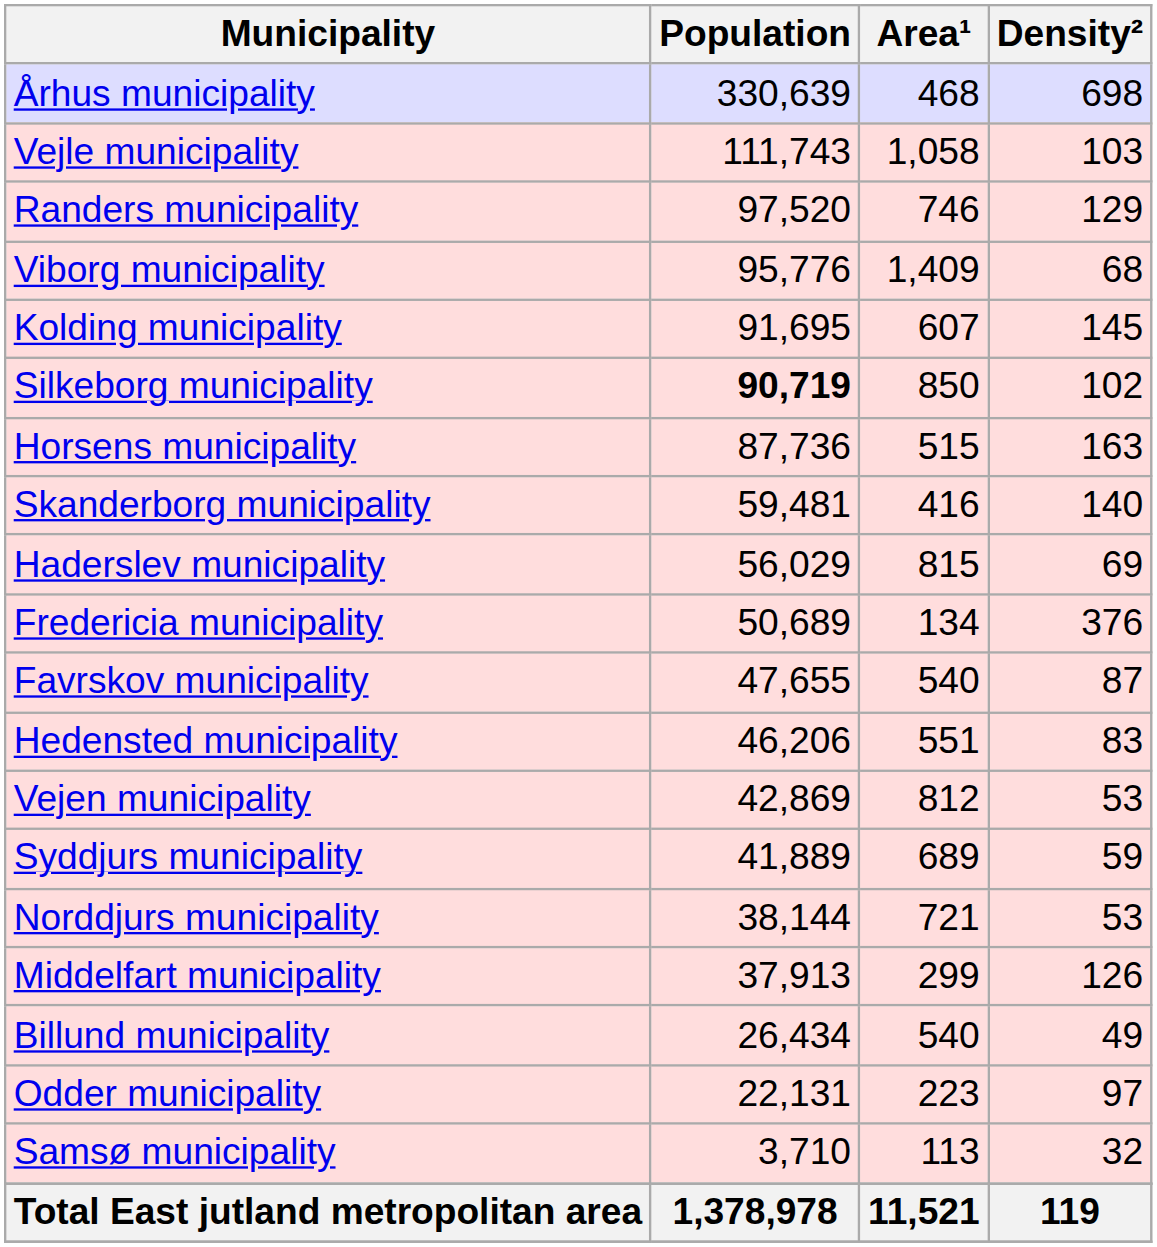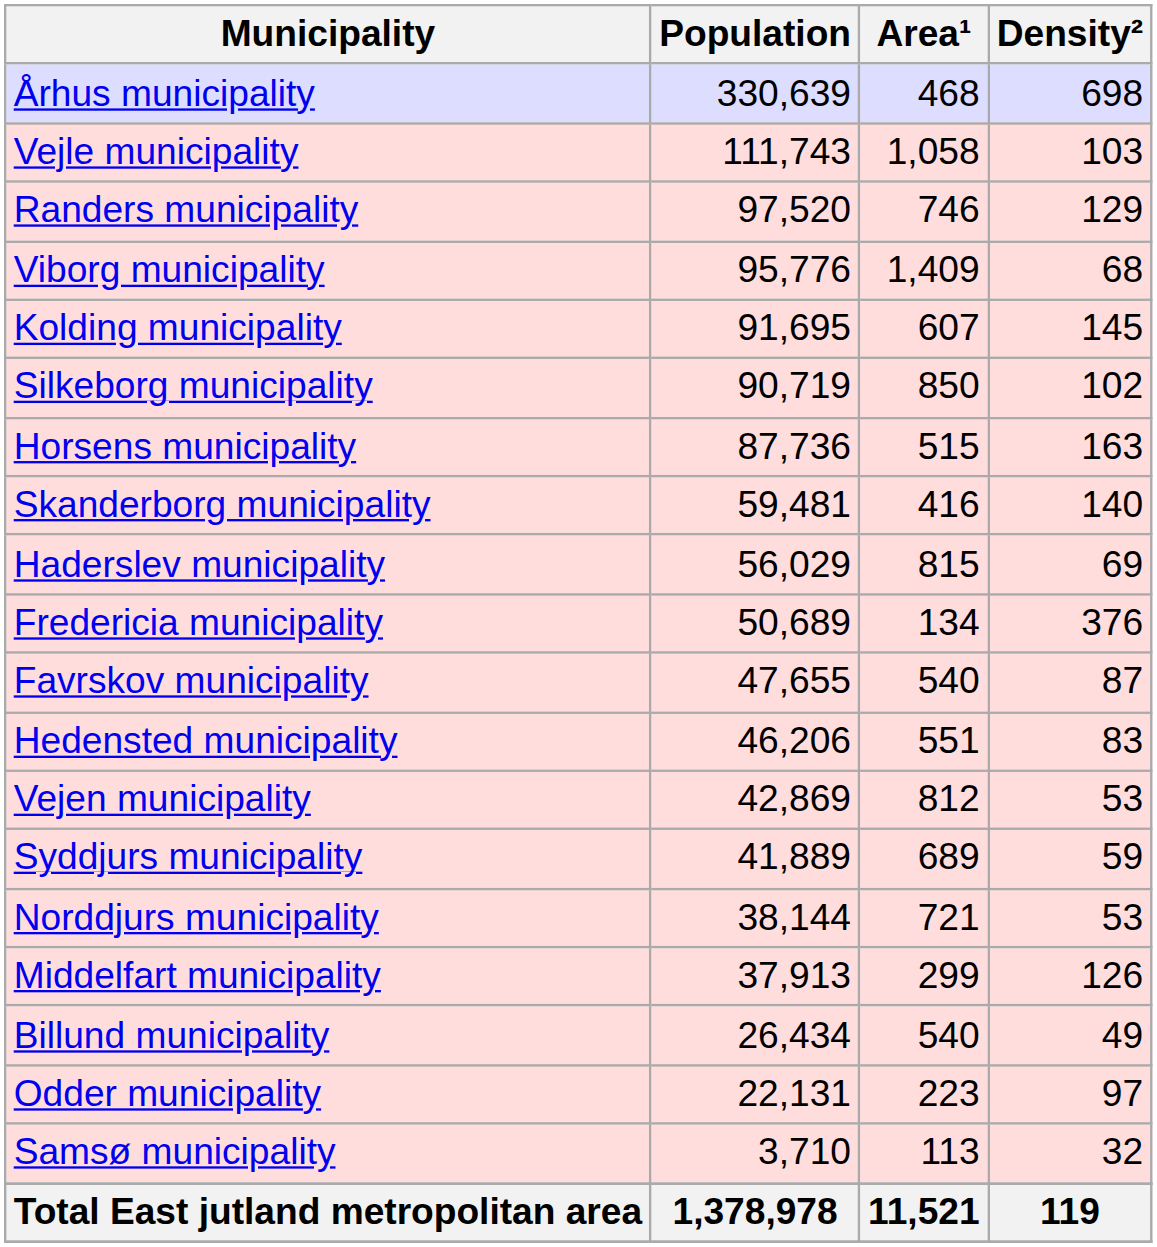(794, 387) bold -> (794, 387) normal
